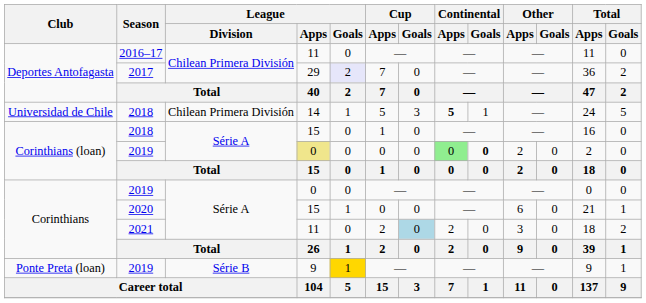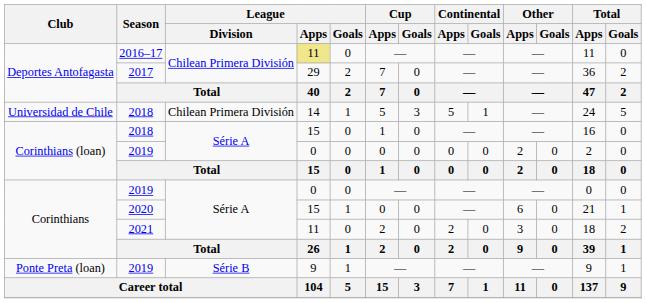(313, 53) no background -> (313, 53) khaki background
(348, 72) lavender background -> (348, 72) no background
(451, 111) bold -> (451, 111) normal
(313, 151) khaki background -> (313, 151) no background
(451, 151) lightgreen background -> (451, 151) no background
(486, 151) bold -> (486, 151) normal
(417, 229) lightblue background -> (417, 229) no background
(348, 268) gold background -> (348, 268) no background
